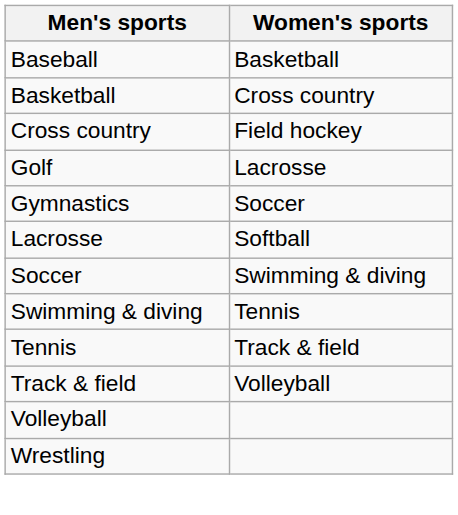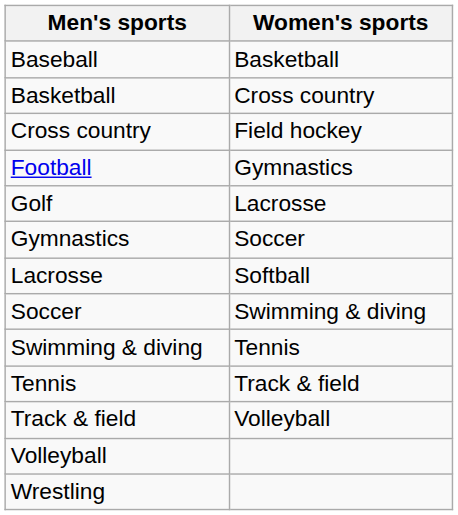+ row: (51, 167)
